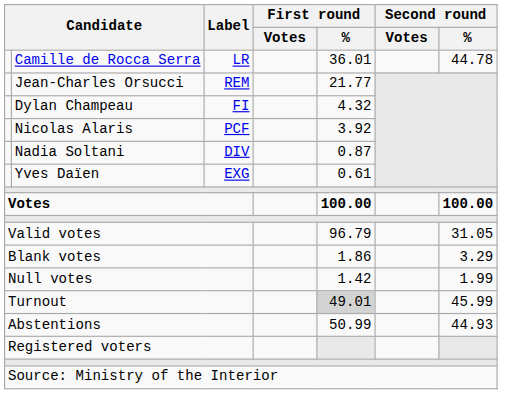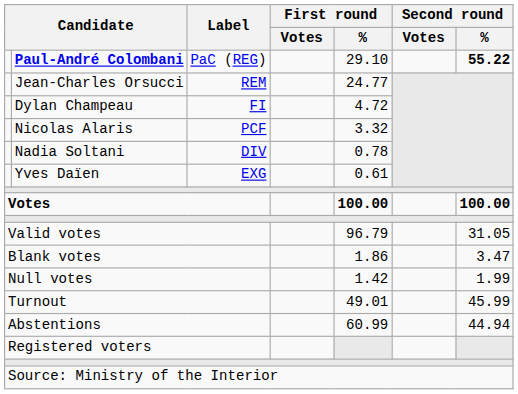- row: (108, 62)
+ row: (99, 62)
(350, 84) 21.77 -> (367, 84) 24.77
(354, 107) 4.32 -> (371, 107) 4.72
(354, 130) 3.92 -> (371, 130) 3.32
(354, 153) 0.87 -> (371, 153) 0.78
(476, 257) 3.29 -> (493, 257) 3.47
(350, 303) lightgrey background -> (367, 303) no background
(350, 325) 50.99 -> (367, 325) 60.99
(472, 325) 44.93 -> (489, 325) 44.94
